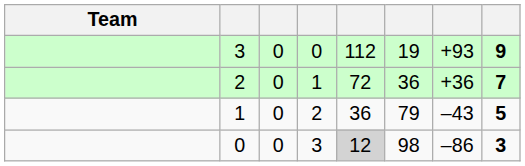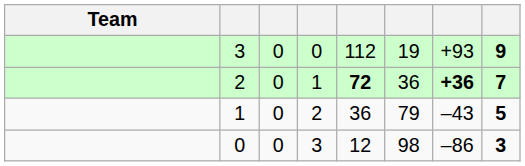(360, 82) normal -> (360, 82) bold
(457, 82) normal -> (457, 82) bold
(360, 144) lightgrey background -> (360, 144) no background
